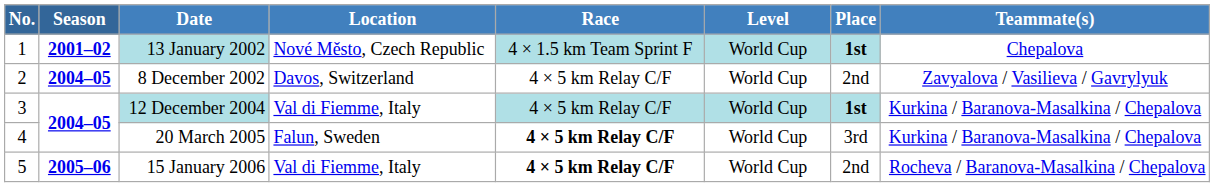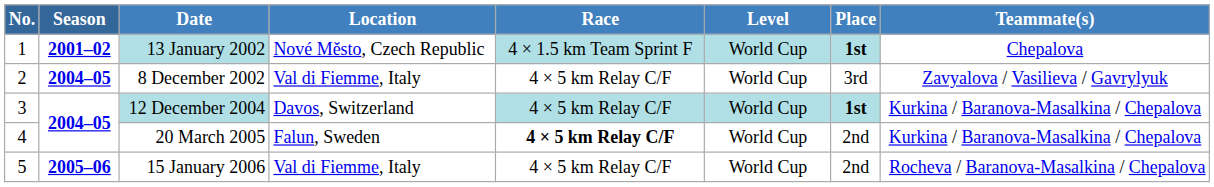(344, 78) Davos, Switzerland -> (347, 78) Val di Fiemme, Italy
(856, 78) 2nd -> (856, 78) 3rd
(347, 108) Val di Fiemme, Italy -> (344, 108) Davos, Switzerland
(856, 137) 3rd -> (856, 137) 2nd
(600, 167) bold -> (600, 167) normal
